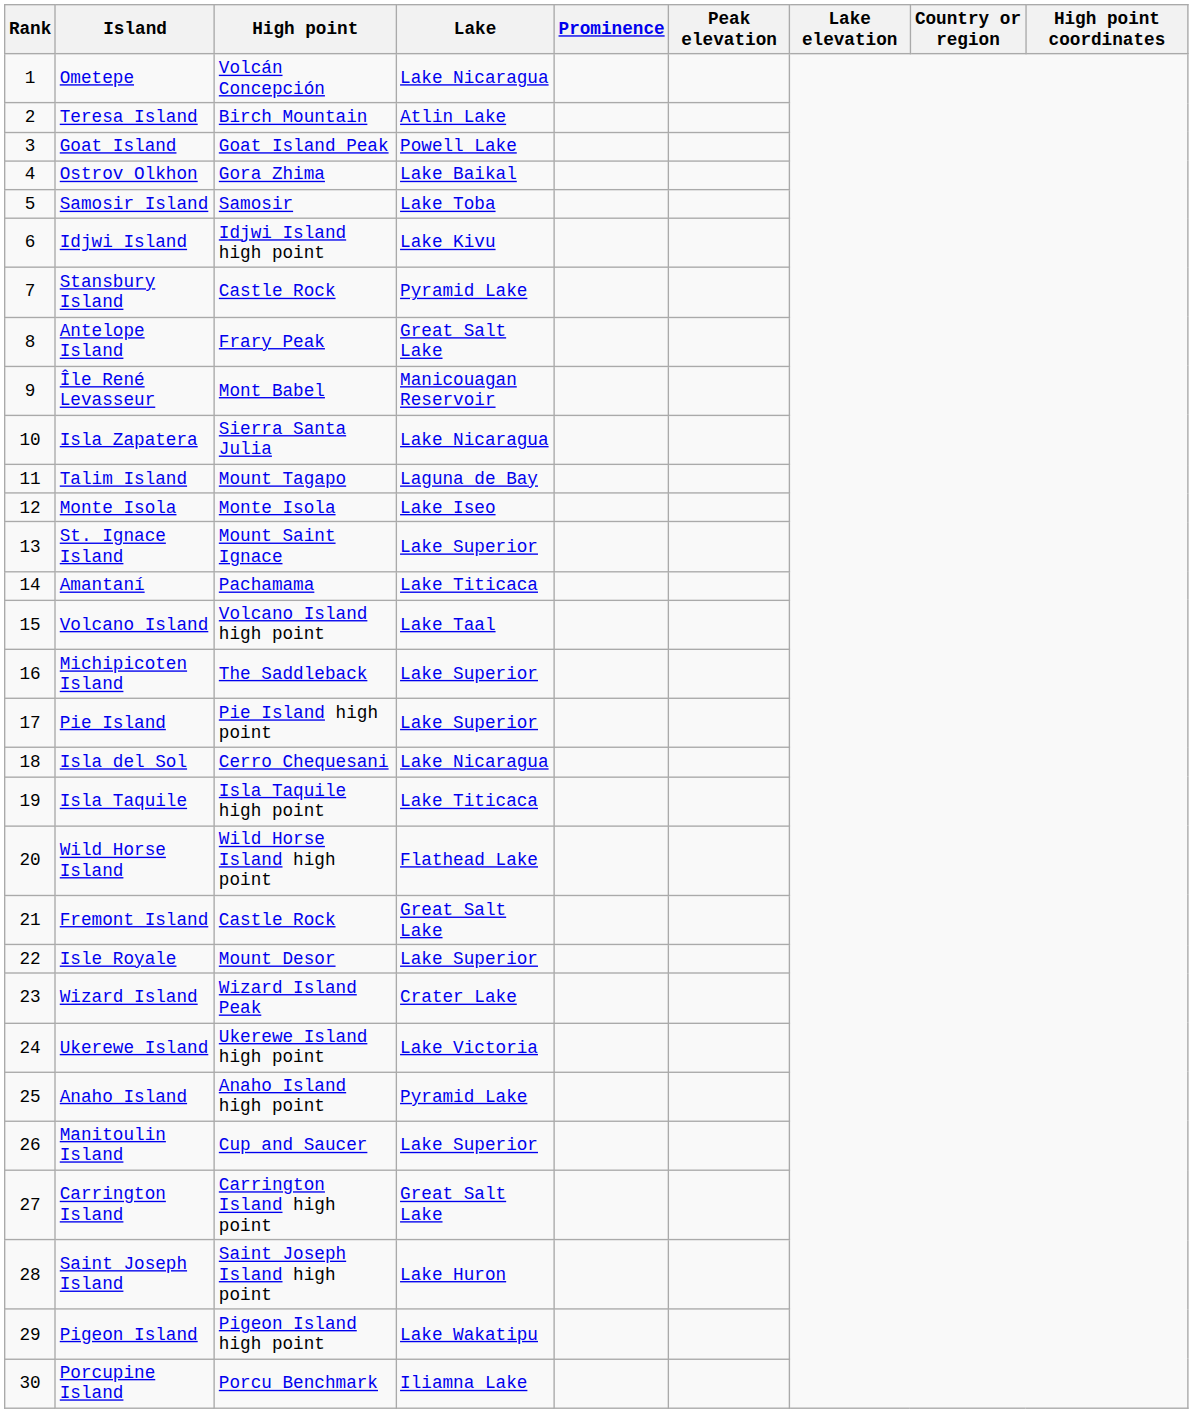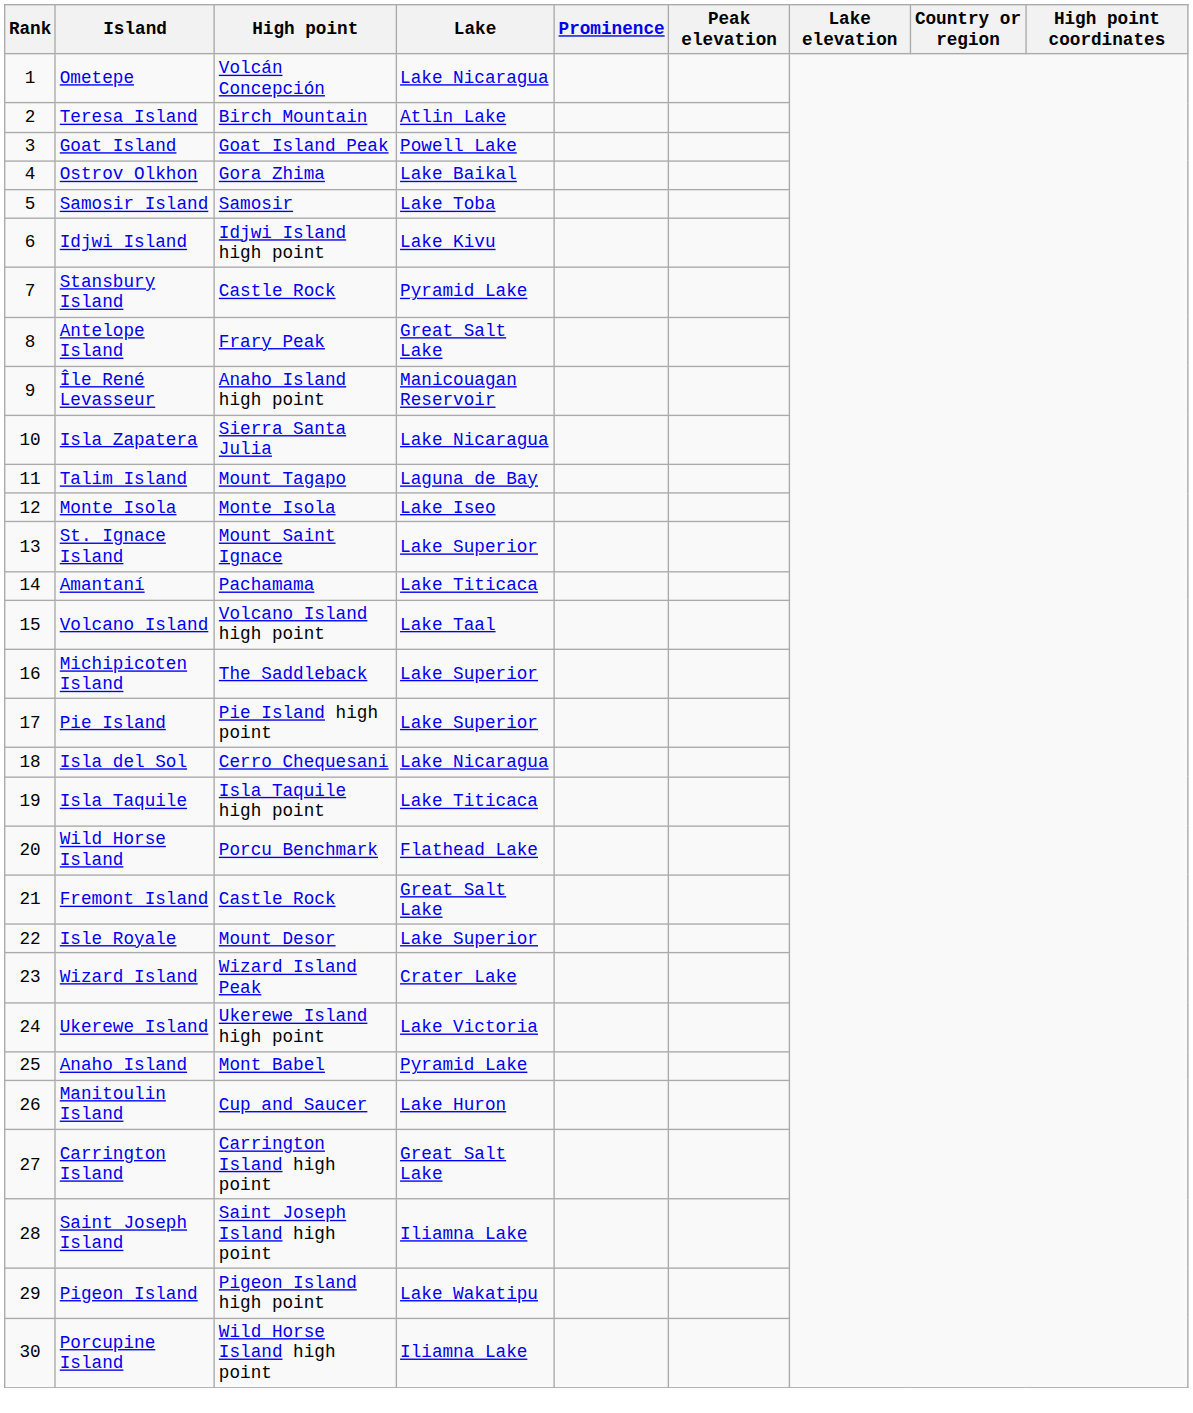(272, 391) Mont Babel -> (283, 391) Anaho Island high point
(277, 861) Wild Horse Island high point -> (298, 850) Porcu Benchmark
(283, 1096) Anaho Island high point -> (272, 1066) Mont Babel
(469, 1146) Lake Superior -> (453, 1105) Lake Huron
(453, 1275) Lake Huron -> (464, 1234) Iliamna Lake
(298, 1383) Porcu Benchmark -> (277, 1353) Wild Horse Island high point
